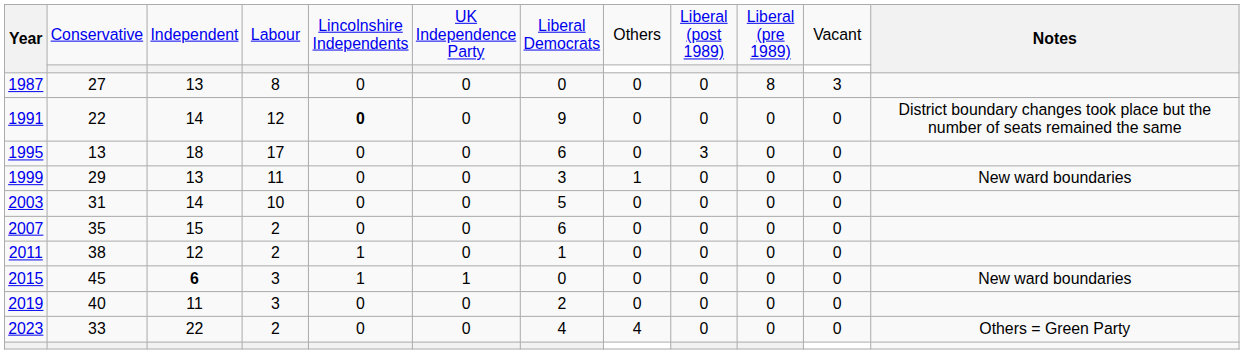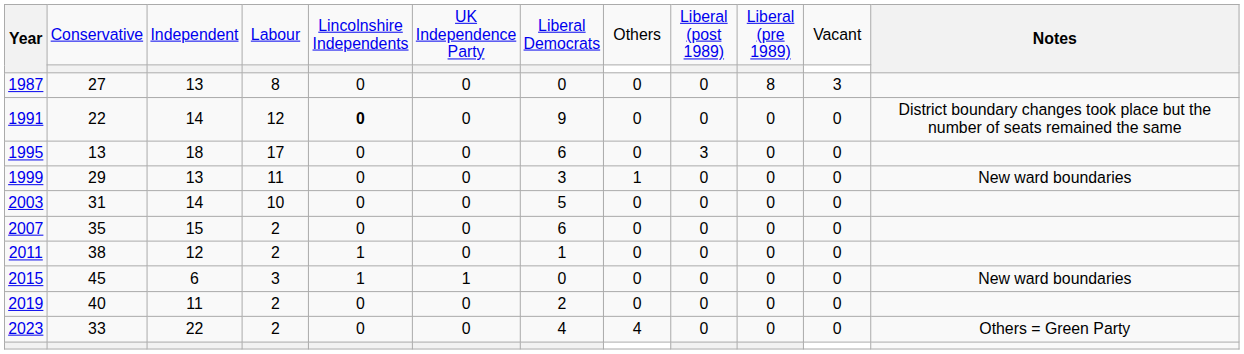(194, 278) bold -> (194, 278) normal
(276, 303) 3 -> (276, 303) 2
